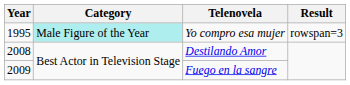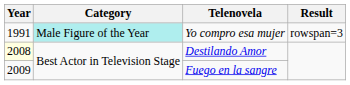(19, 32) 1995 -> (19, 32) 1991
(19, 51) no background -> (19, 51) lightyellow background
